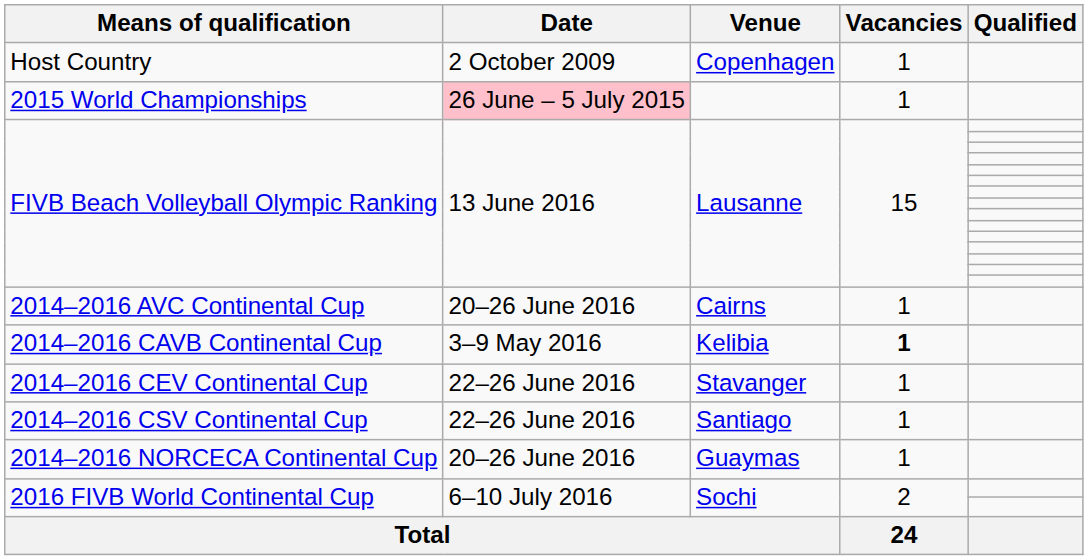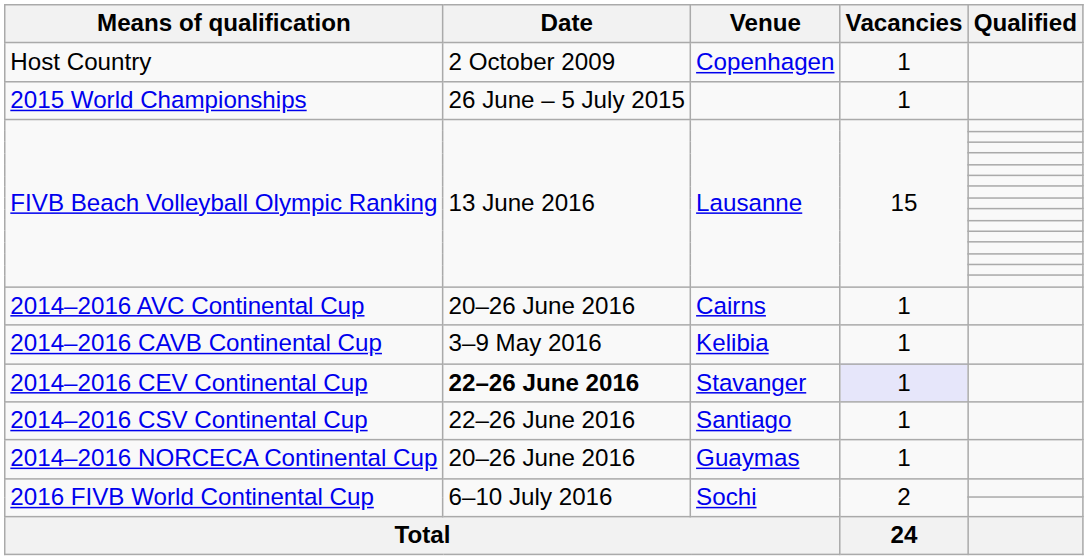(567, 100) pink background -> (567, 100) no background
(904, 343) bold -> (904, 343) normal
(542, 382) normal -> (544, 382) bold
(904, 382) no background -> (904, 382) lavender background
